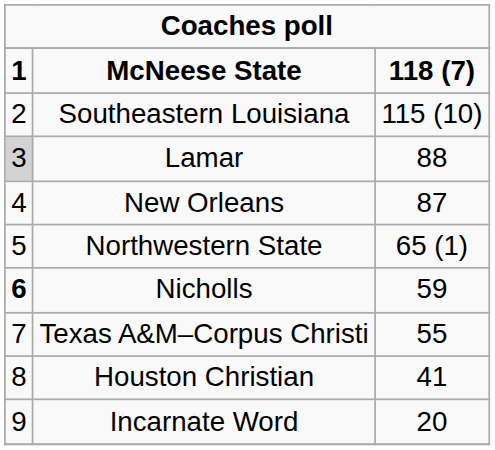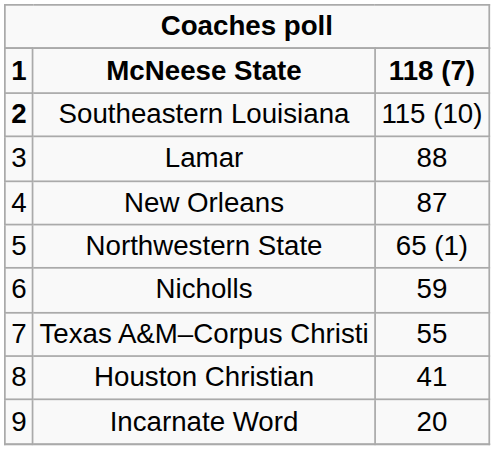(19, 114) normal -> (19, 114) bold
(19, 158) lightgrey background -> (19, 158) no background
(19, 289) bold -> (19, 289) normal
